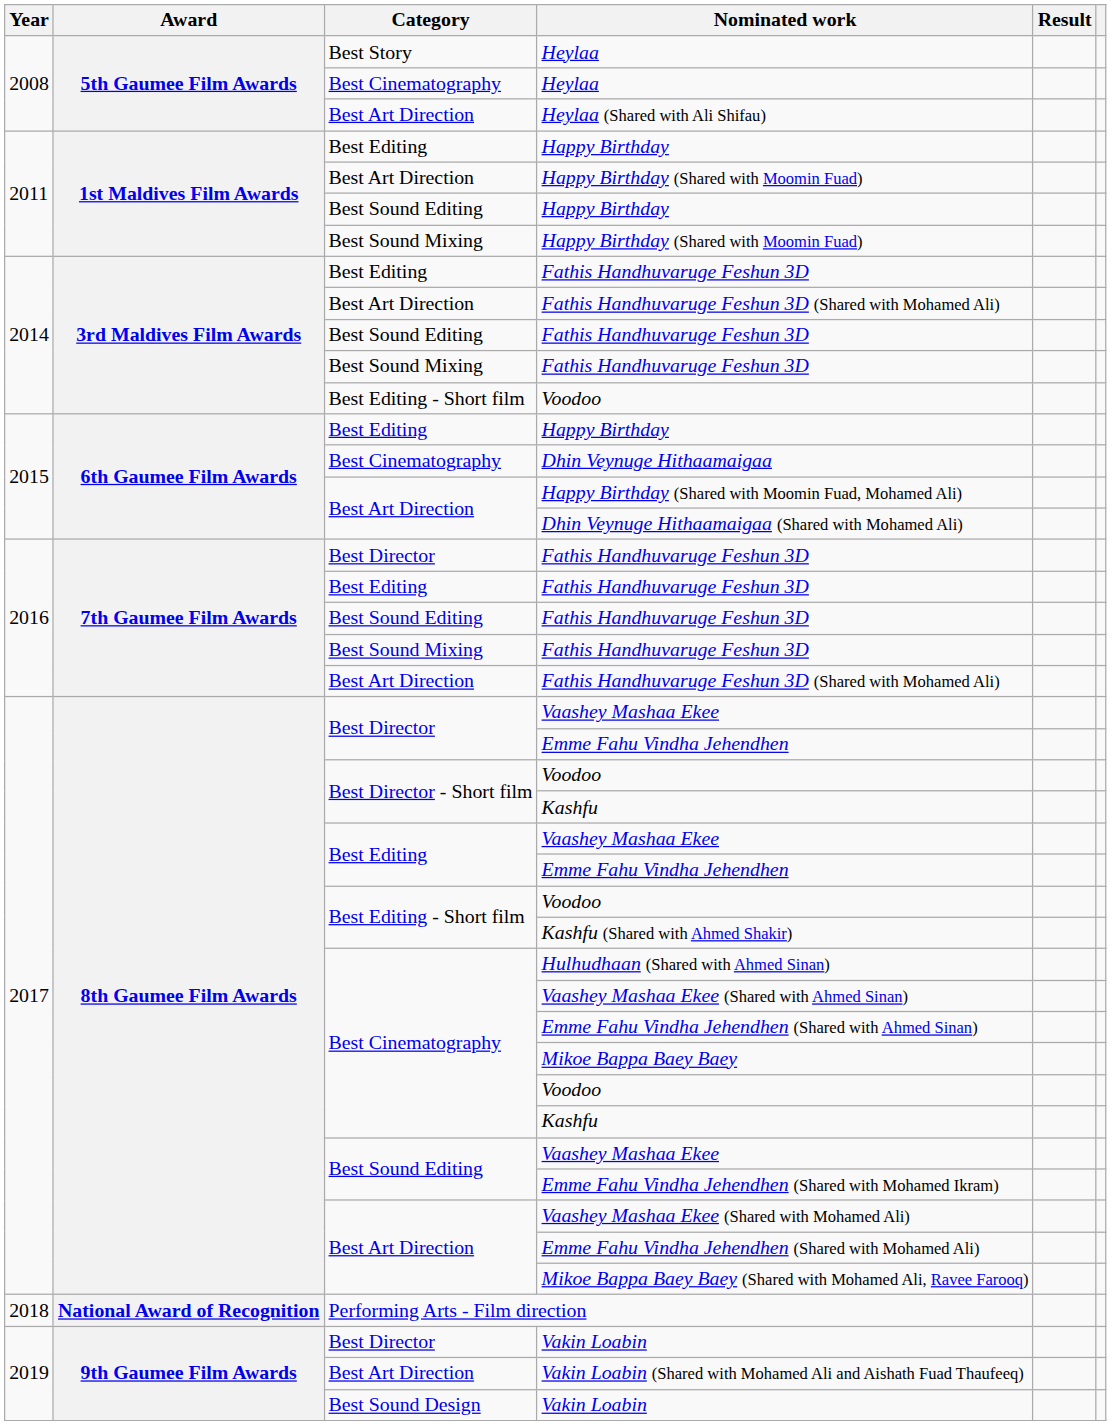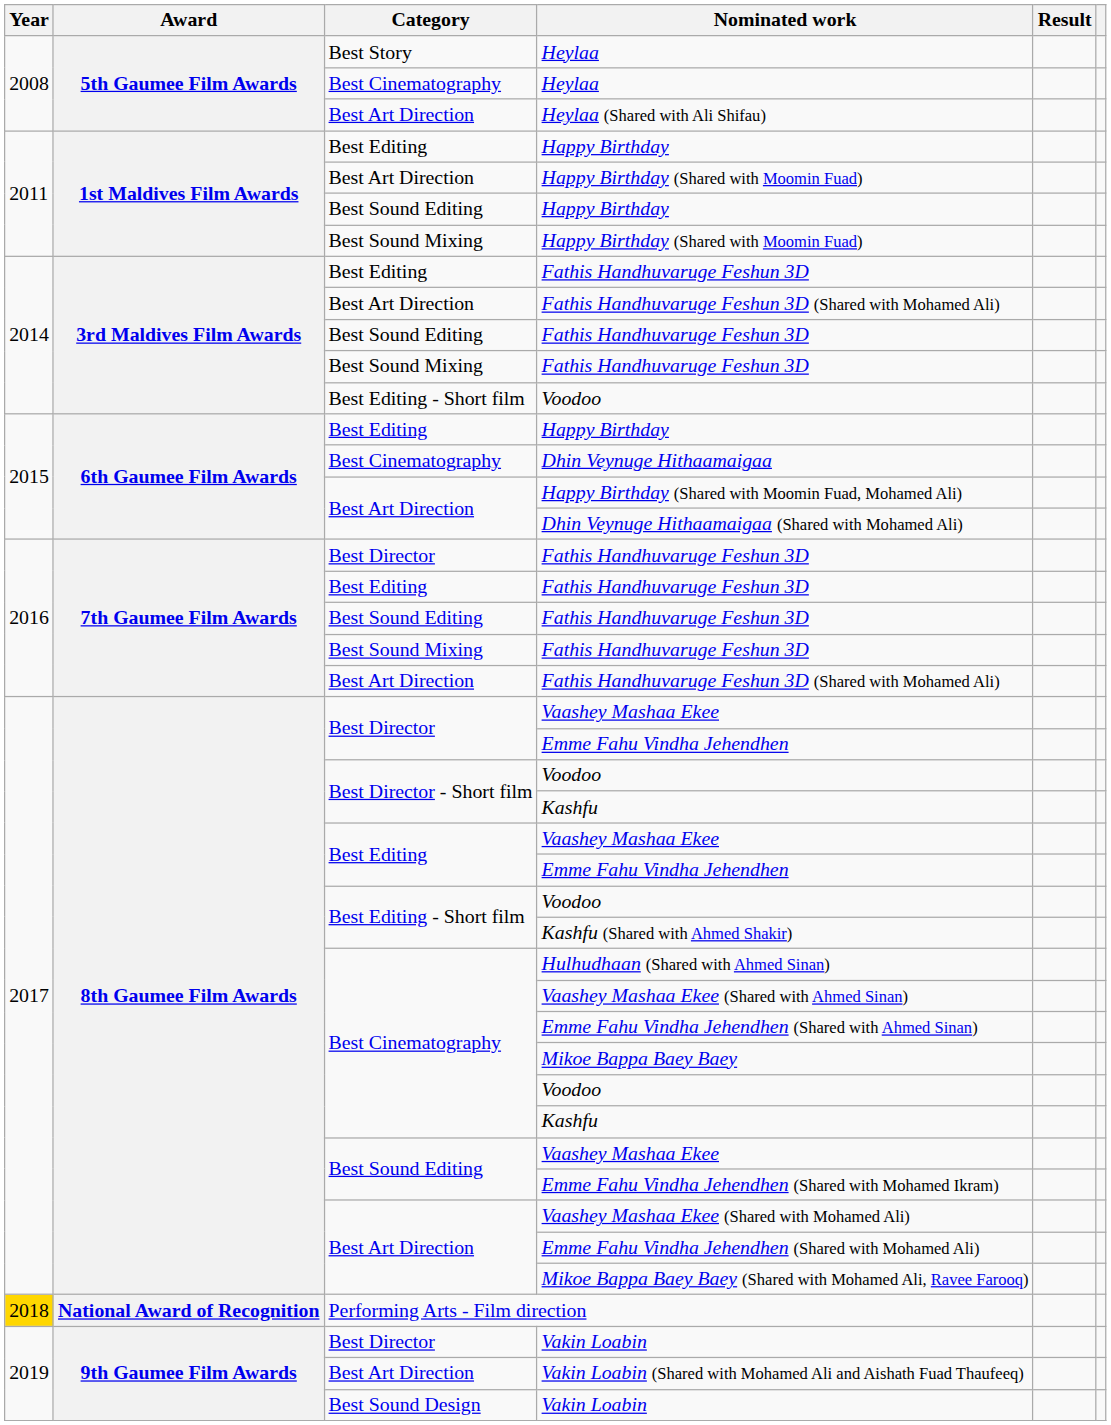(29, 1310) no background -> (29, 1310) gold background
